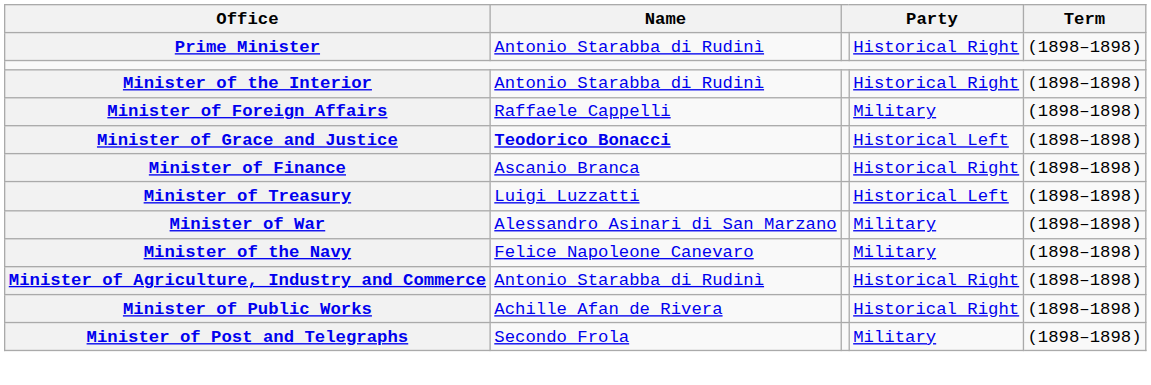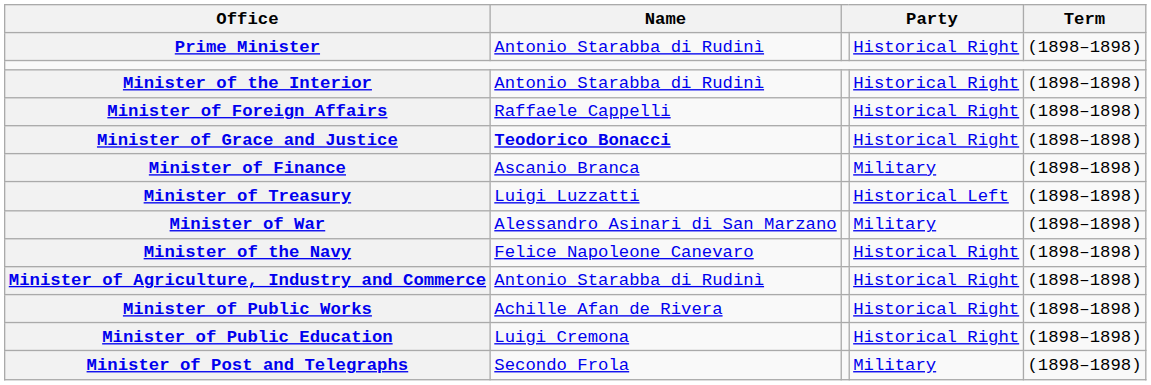(895, 112) Military -> (936, 112) Historical Right
(931, 140) Historical Left -> (936, 140) Historical Right
(936, 168) Historical Right -> (895, 168) Military
(895, 252) Military -> (936, 252) Historical Right
+ row: (247, 337)
